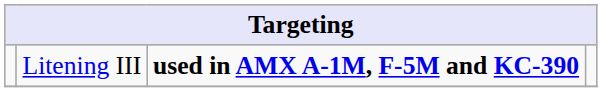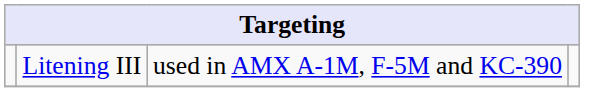(366, 65) bold -> (357, 65) normal
